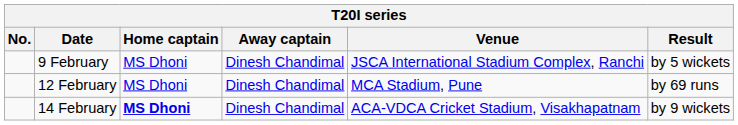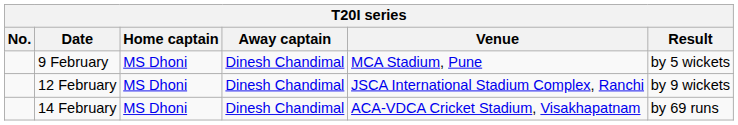(498, 62) JSCA International Stadium Complex, Ranchi -> (417, 62) MCA Stadium, Pune
(417, 85) MCA Stadium, Pune -> (498, 85) JSCA International Stadium Complex, Ranchi
(685, 85) by 69 runs -> (690, 85) by 9 wickets
(157, 108) bold -> (155, 108) normal
(690, 108) by 9 wickets -> (685, 108) by 69 runs
